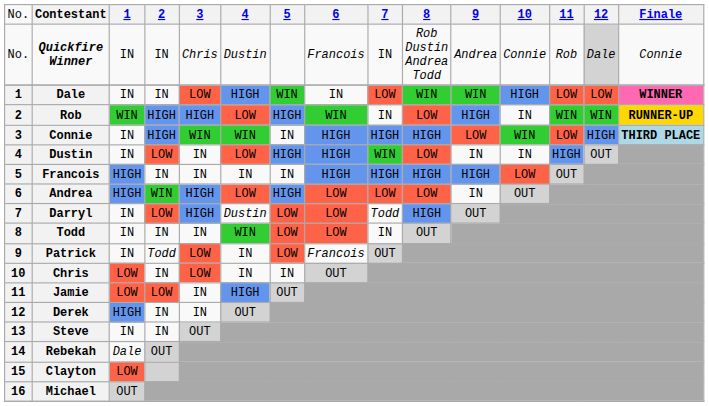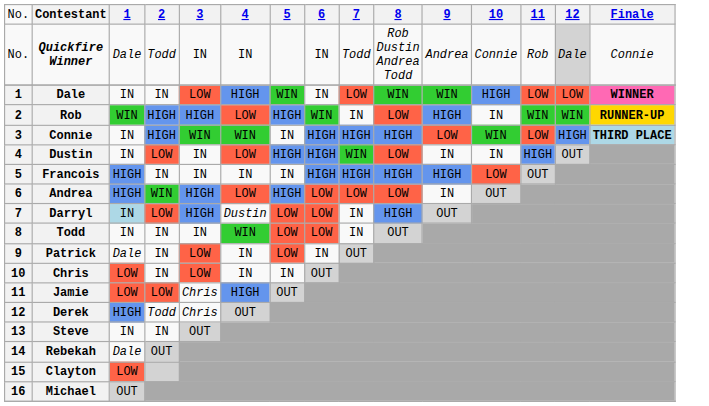(127, 55) IN -> (127, 55) Dale
(162, 55) IN -> (162, 55) Todd
(200, 55) Chris -> (200, 55) IN
(245, 55) Dustin -> (245, 55) IN
(336, 55) Francois -> (322, 55) IN
(385, 55) IN -> (356, 55) Todd
(127, 214) no background -> (127, 214) lightblue background
(385, 214) Todd -> (356, 214) IN
(127, 254) IN -> (127, 254) Dale
(162, 254) Todd -> (162, 254) IN
(336, 254) Francois -> (322, 254) IN
(200, 293) IN -> (200, 293) Chris
(162, 313) IN -> (162, 313) Todd
(200, 313) IN -> (200, 313) Chris
